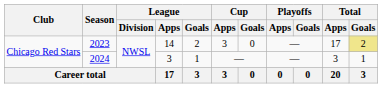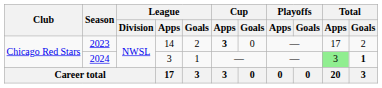(225, 43) normal -> (225, 43) bold
(363, 43) khaki background -> (363, 43) no background
(336, 59) no background -> (336, 59) lightgreen background
(363, 59) normal -> (363, 59) bold
